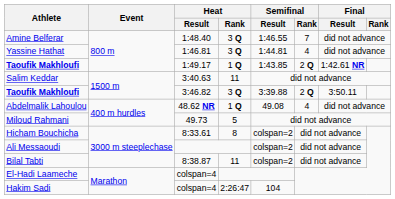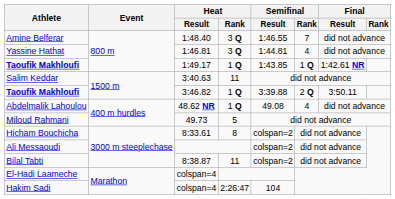(307, 65) 2 Q -> (307, 65) 1 Q
(235, 93) 3 Q -> (235, 93) 1 Q
